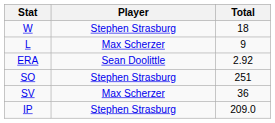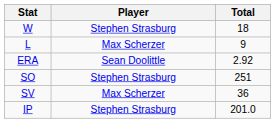(243, 110) 209.0 -> (243, 110) 201.0
